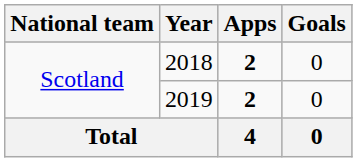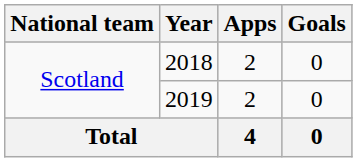(250, 61) bold -> (250, 61) normal
(250, 99) bold -> (250, 99) normal
